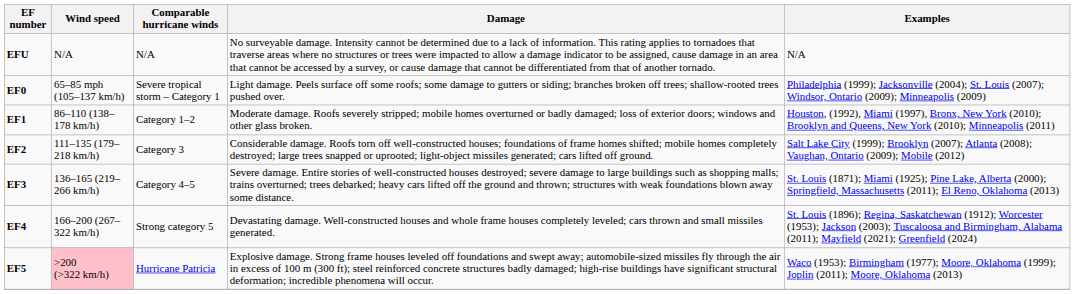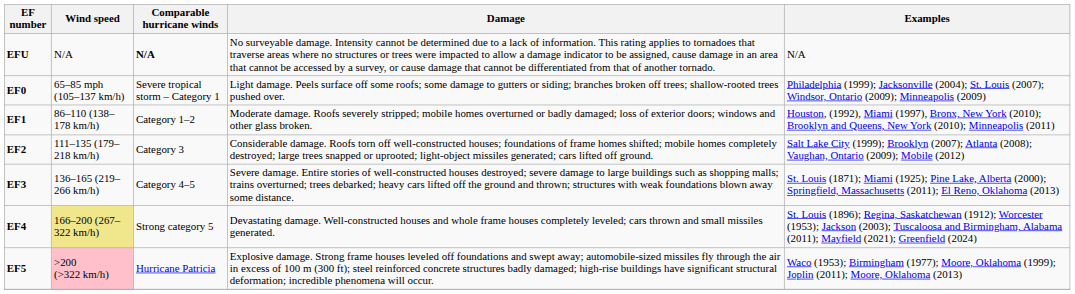(145, 54) normal -> (145, 54) bold
(87, 226) no background -> (87, 226) khaki background
